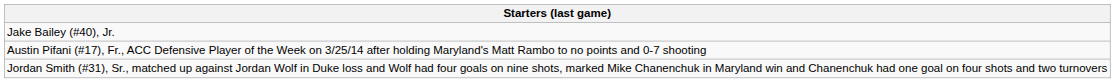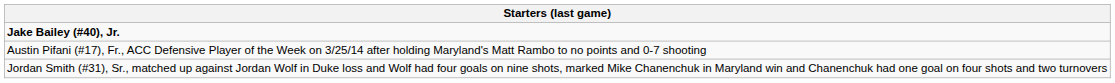(61, 31) normal -> (63, 31) bold
